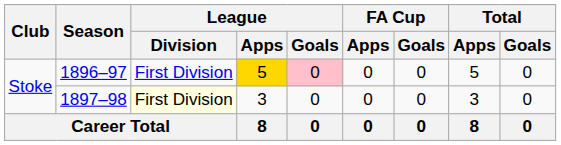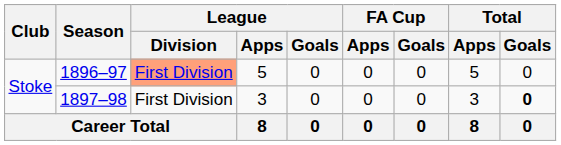(184, 72) no background -> (184, 72) lightsalmon background
(262, 72) gold background -> (262, 72) no background
(315, 72) pink background -> (315, 72) no background
(184, 99) lightyellow background -> (184, 99) no background
(527, 99) normal -> (527, 99) bold
